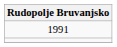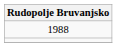(58, 29) 1991 -> (58, 29) 1988
